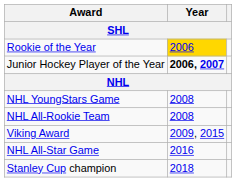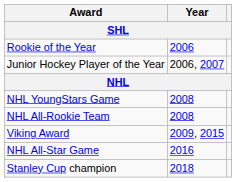(182, 47) gold background -> (182, 47) no background
(197, 64) bold -> (197, 64) normal
